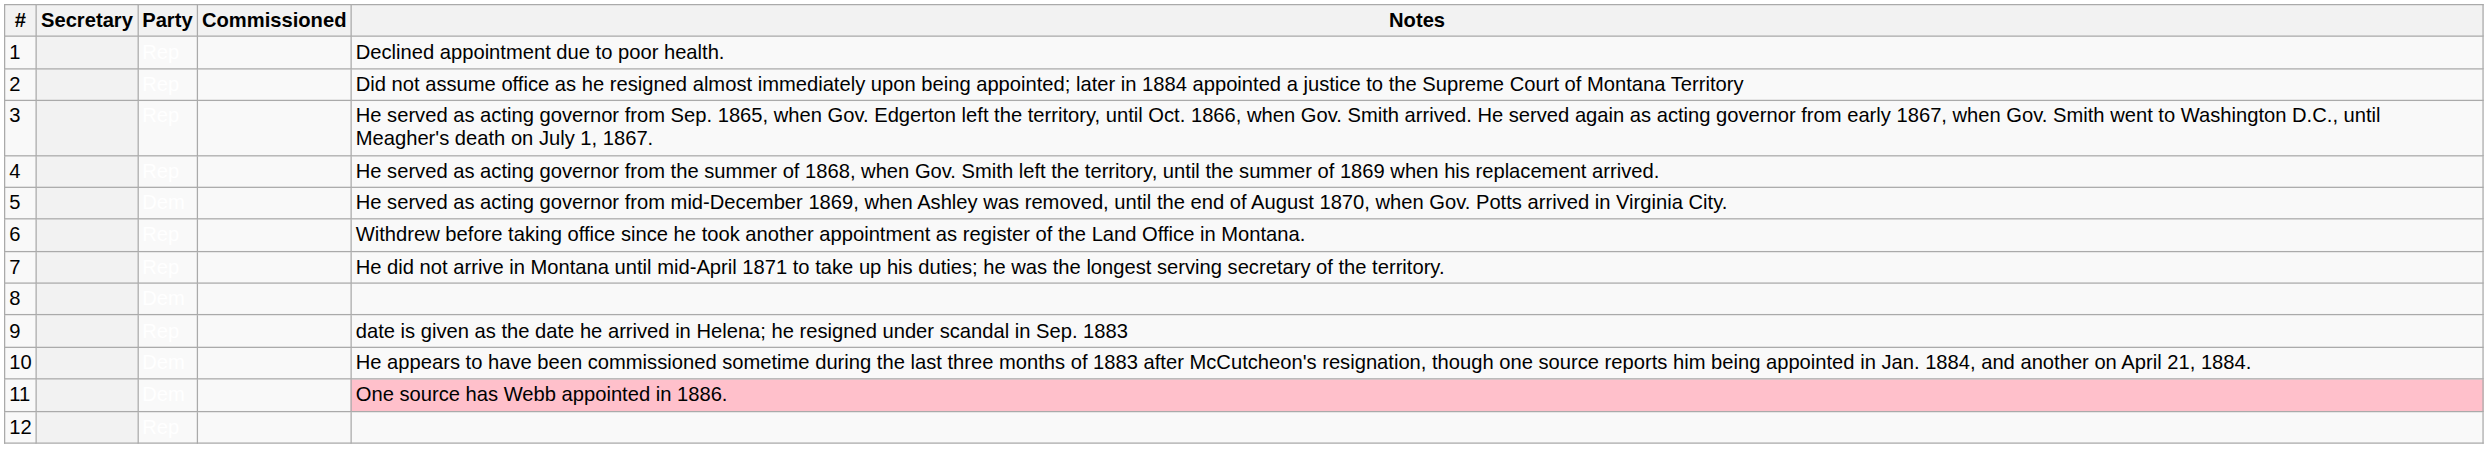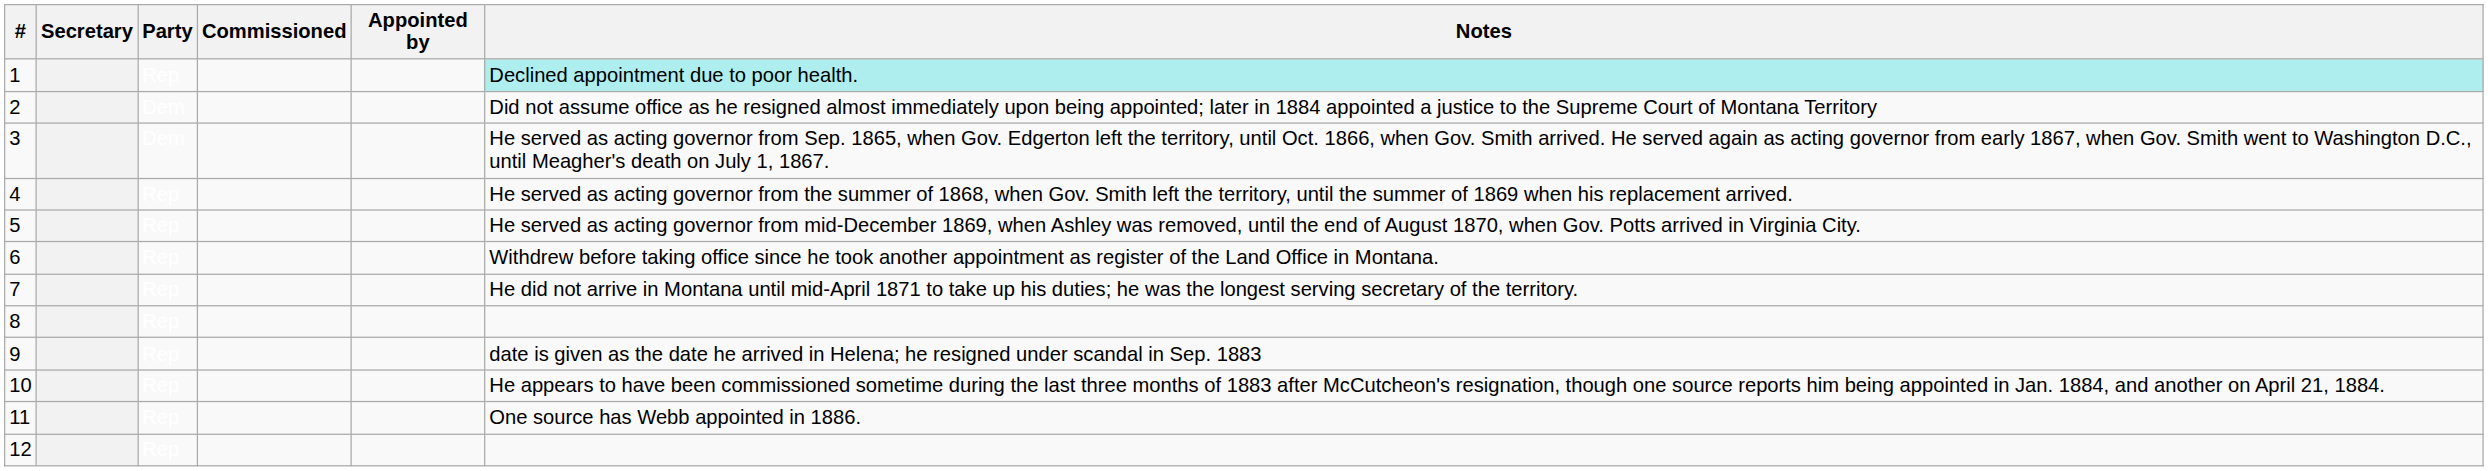+ column: (418, 31)
(540, 52) no background -> (674, 75) paleturquoise background
(161, 84) Rep -> (163, 107) Dem
(161, 116) Rep -> (163, 139) Dem
(163, 203) Dem -> (161, 225) Rep
(163, 298) Dem -> (161, 321) Rep
(163, 362) Dem -> (161, 385) Rep
(163, 394) Dem -> (161, 417) Rep
(542, 394) pink background -> (675, 417) no background
